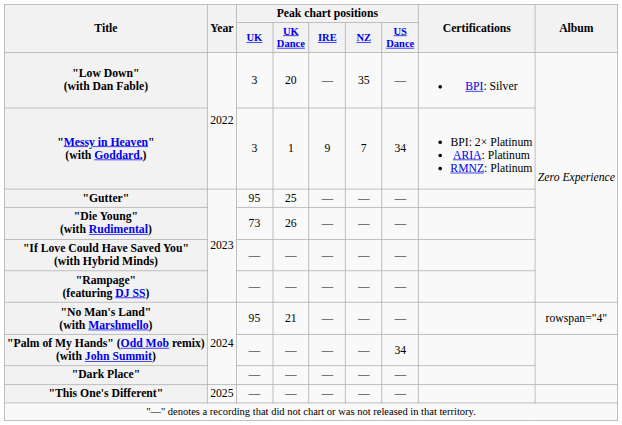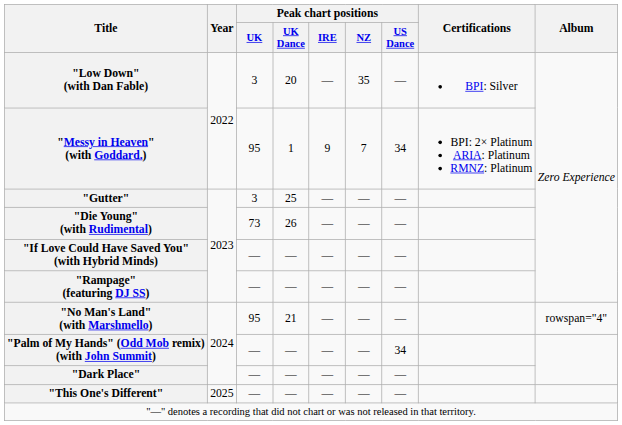(254, 148) 3 -> (254, 148) 95
(254, 198) 95 -> (254, 198) 3
